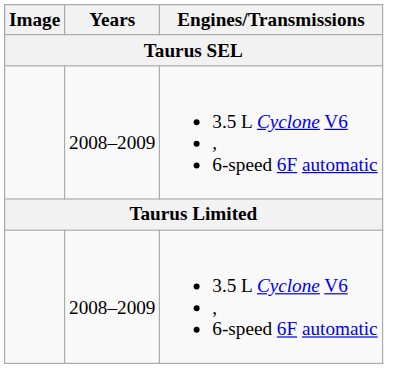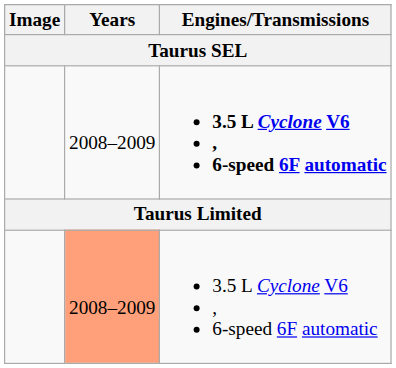(271, 143) normal -> (275, 143) bold
(112, 307) no background -> (112, 307) lightsalmon background
